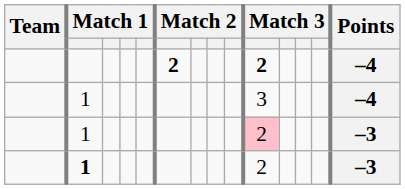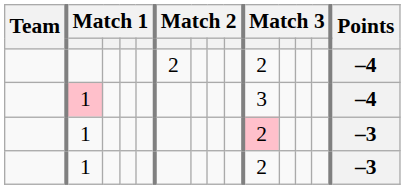(173, 65) bold -> (173, 65) normal
(262, 65) bold -> (262, 65) normal
(85, 99) no background -> (85, 99) pink background
(85, 167) bold -> (85, 167) normal
